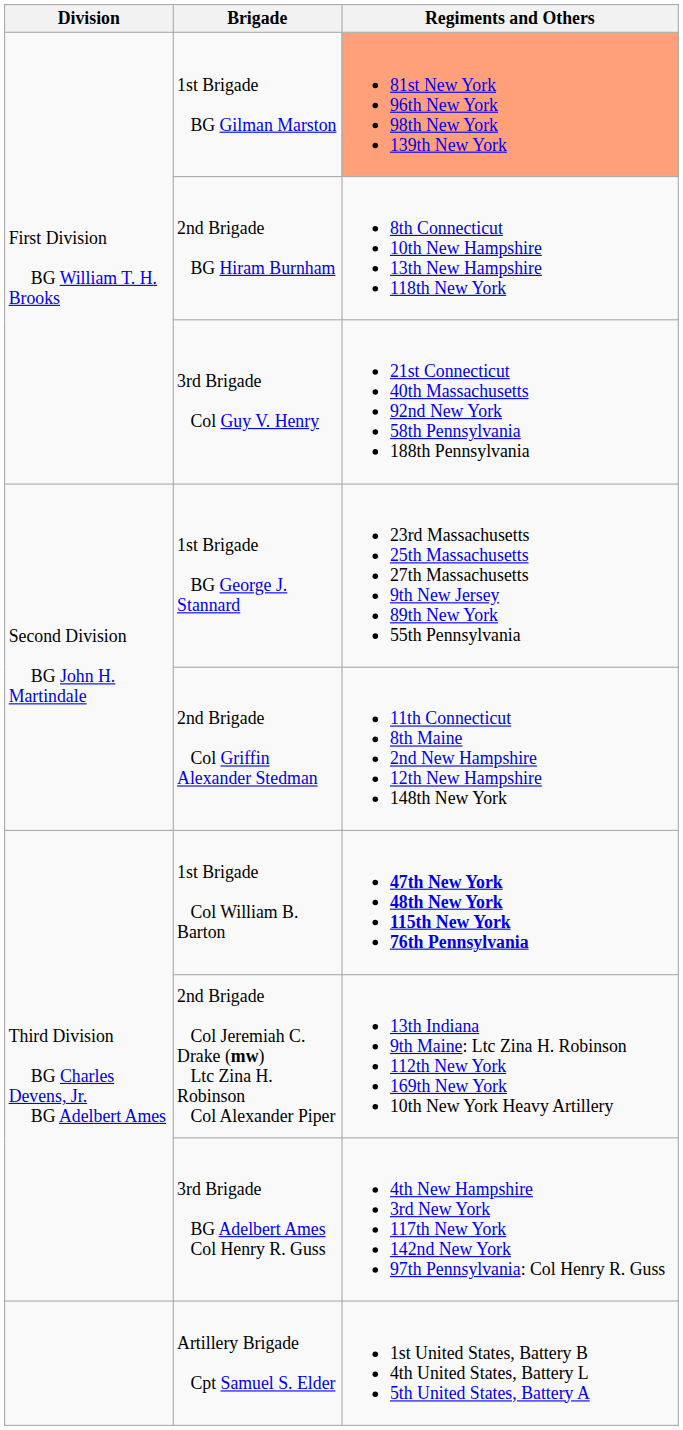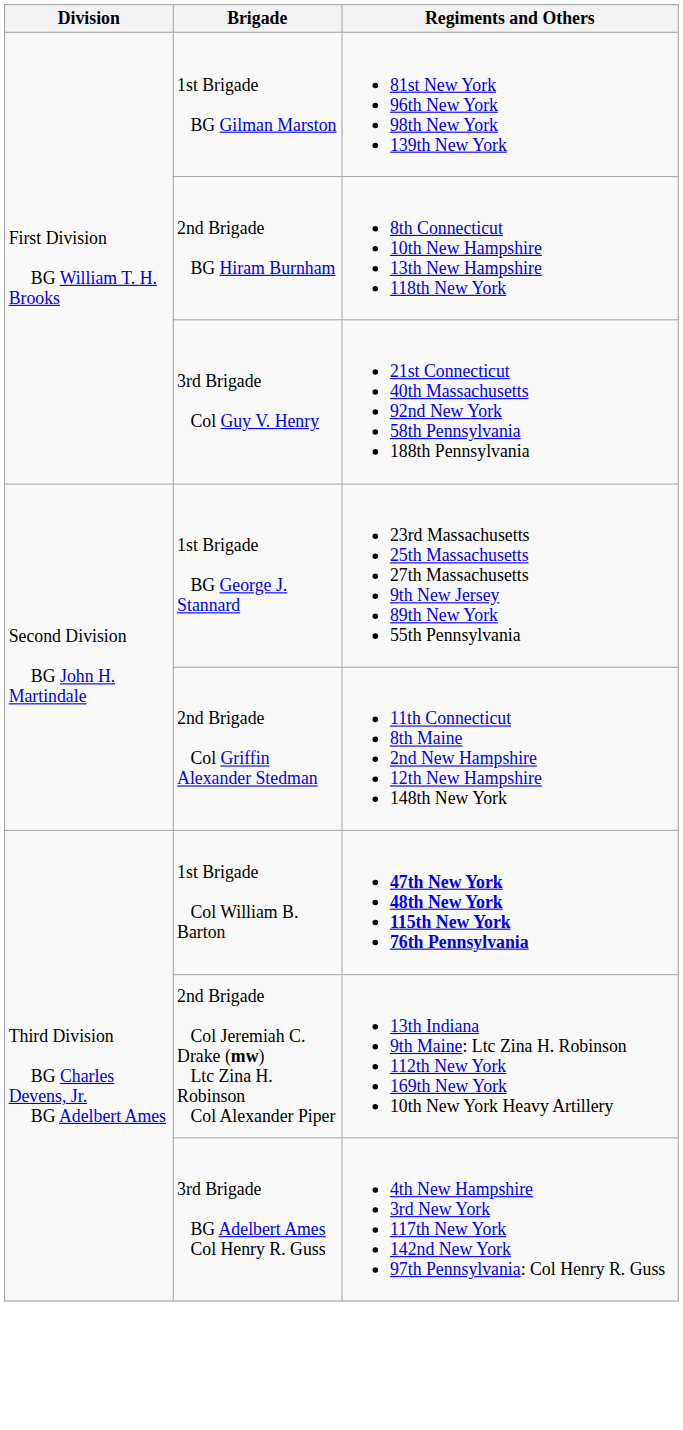(510, 115) lightsalmon background -> (510, 115) no background
- row: (256, 1363)
